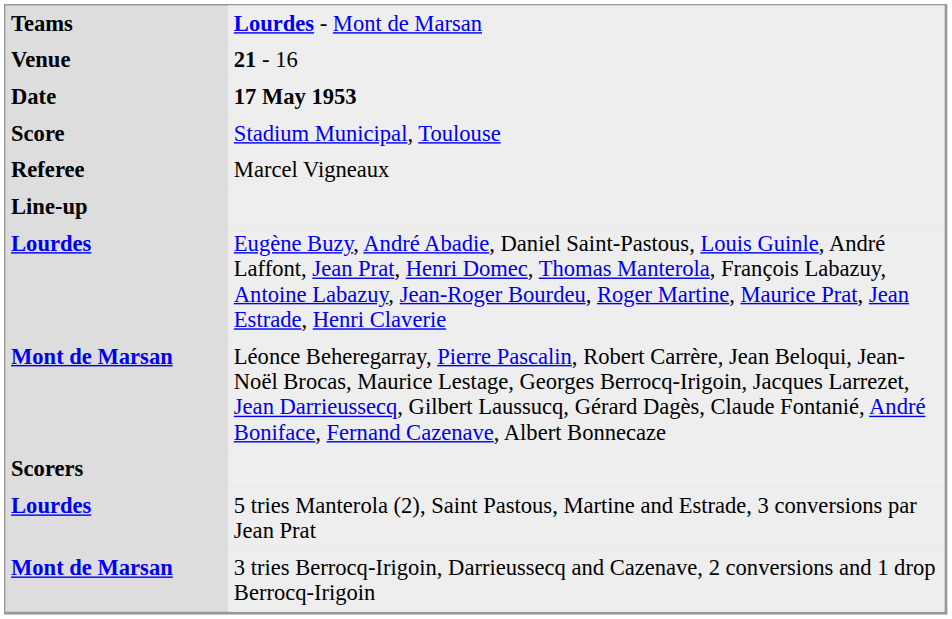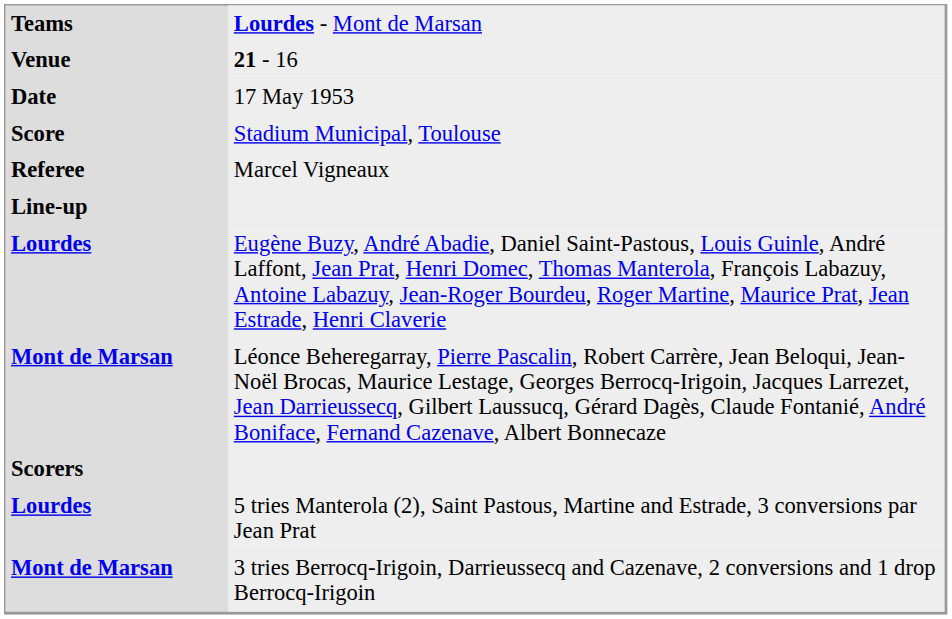(295, 96) bold -> (294, 96) normal
